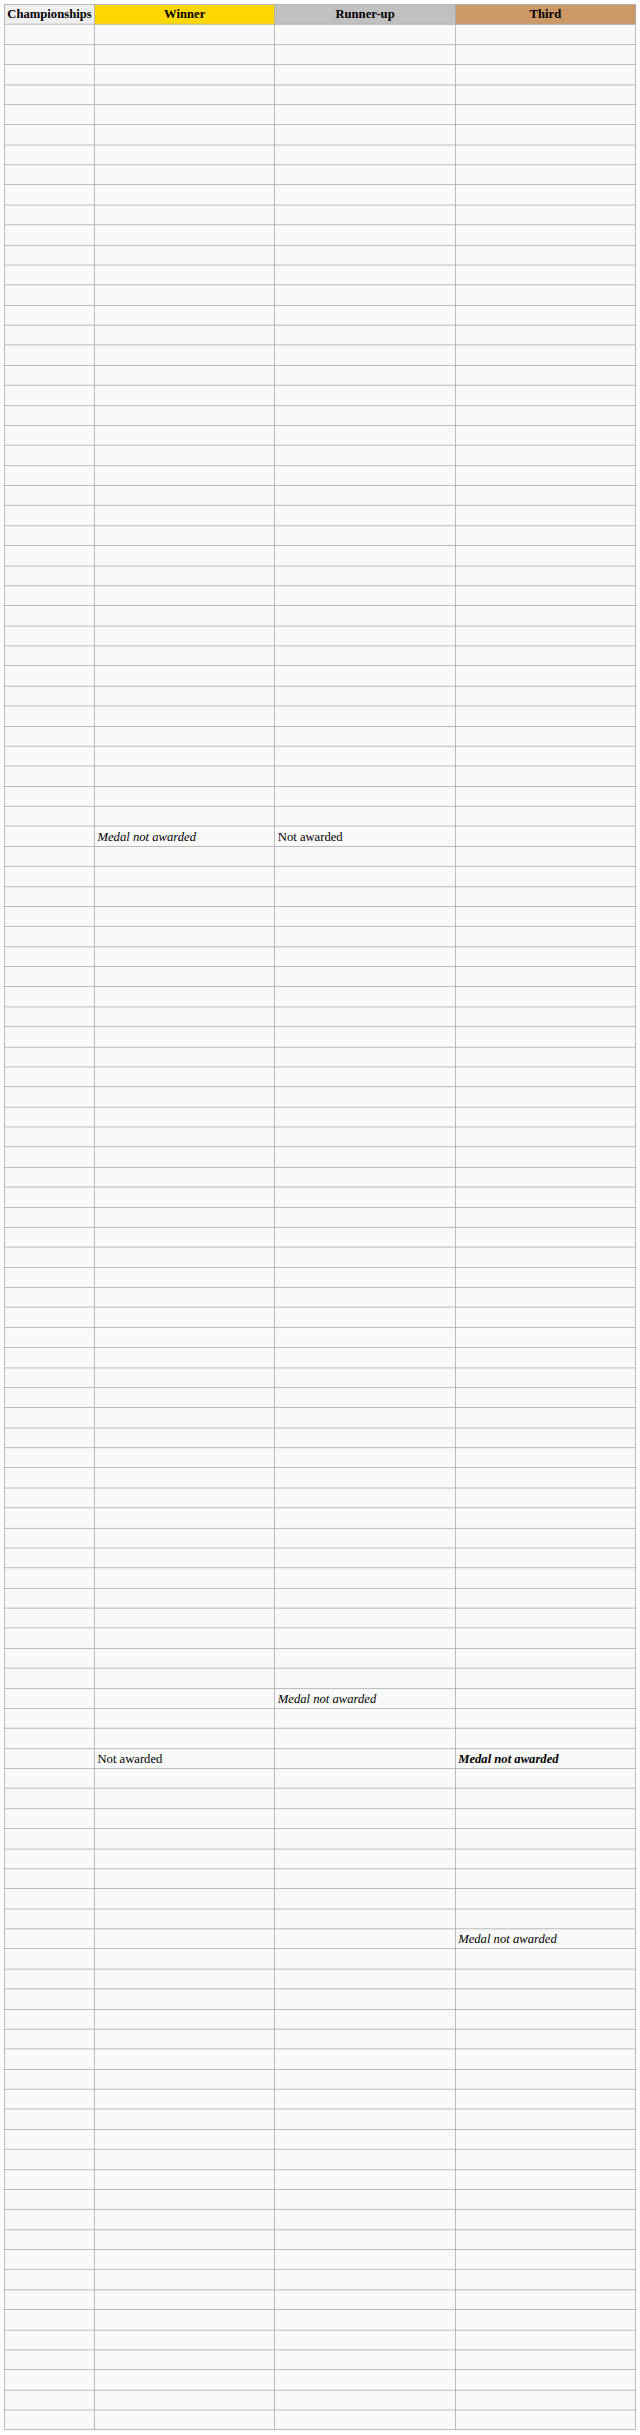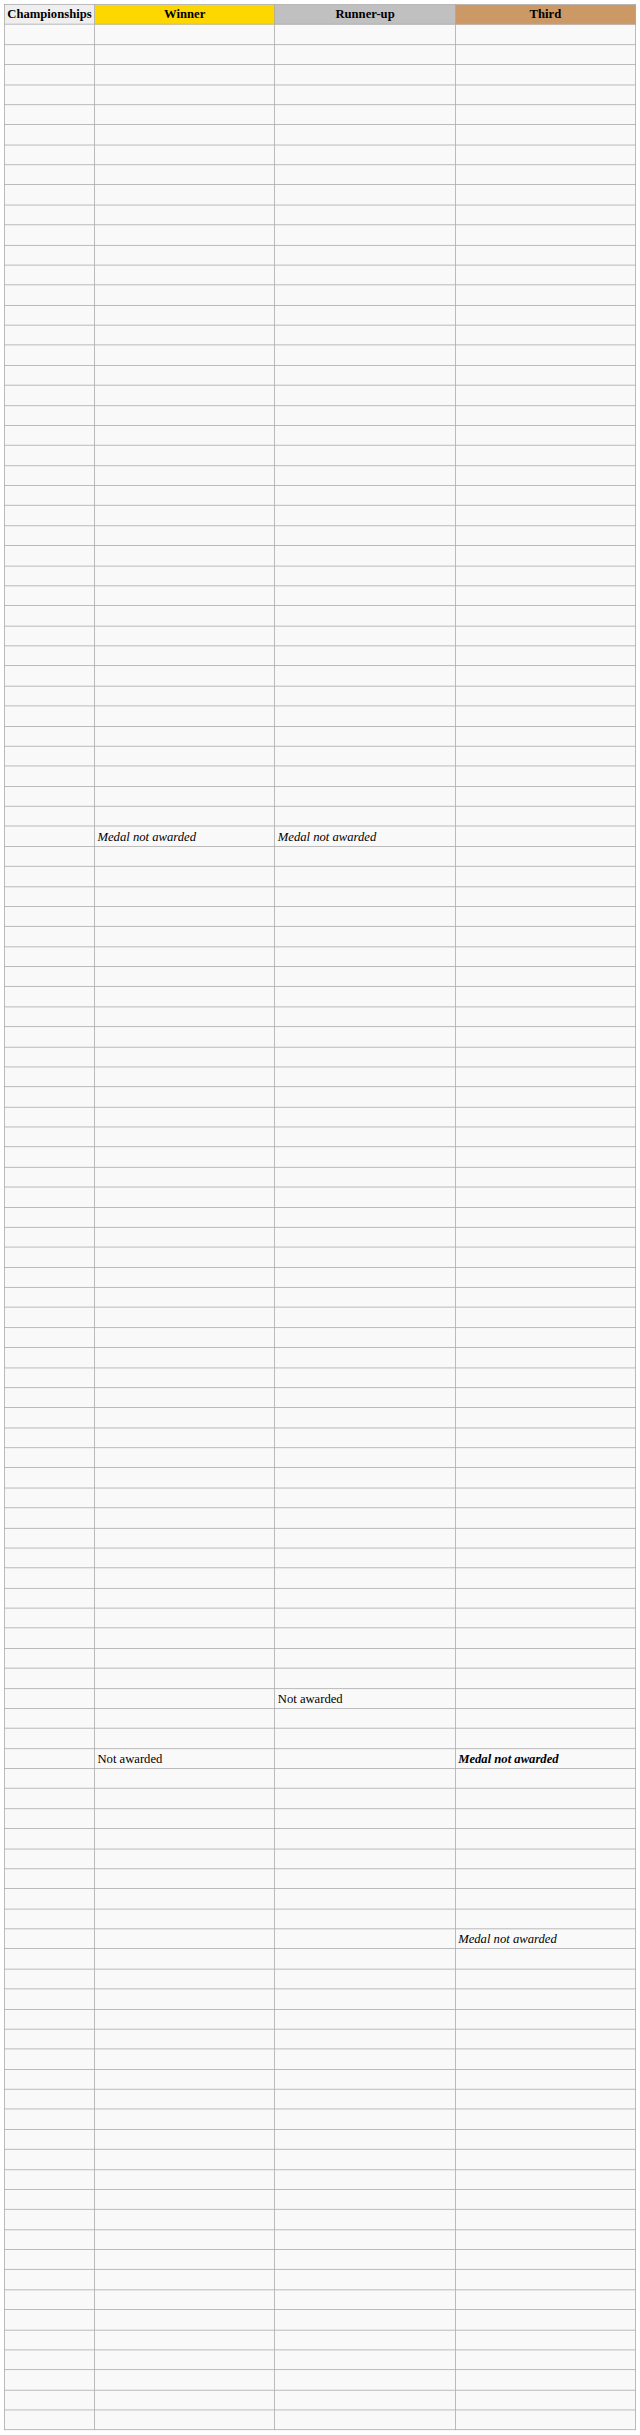(310, 836) Not awarded -> (327, 836) Medal not awarded
(327, 1698) Medal not awarded -> (310, 1698) Not awarded
